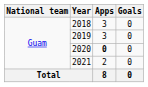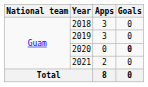(104, 50) bold -> (104, 50) normal
(130, 50) normal -> (130, 50) bold
